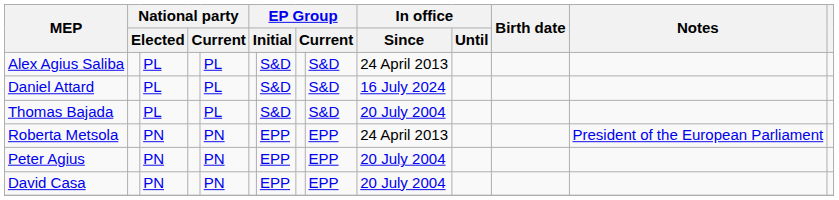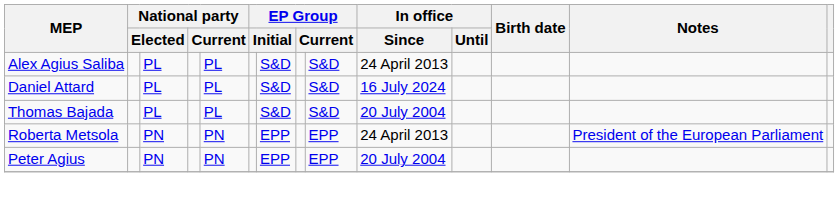- row: (47, 183)
